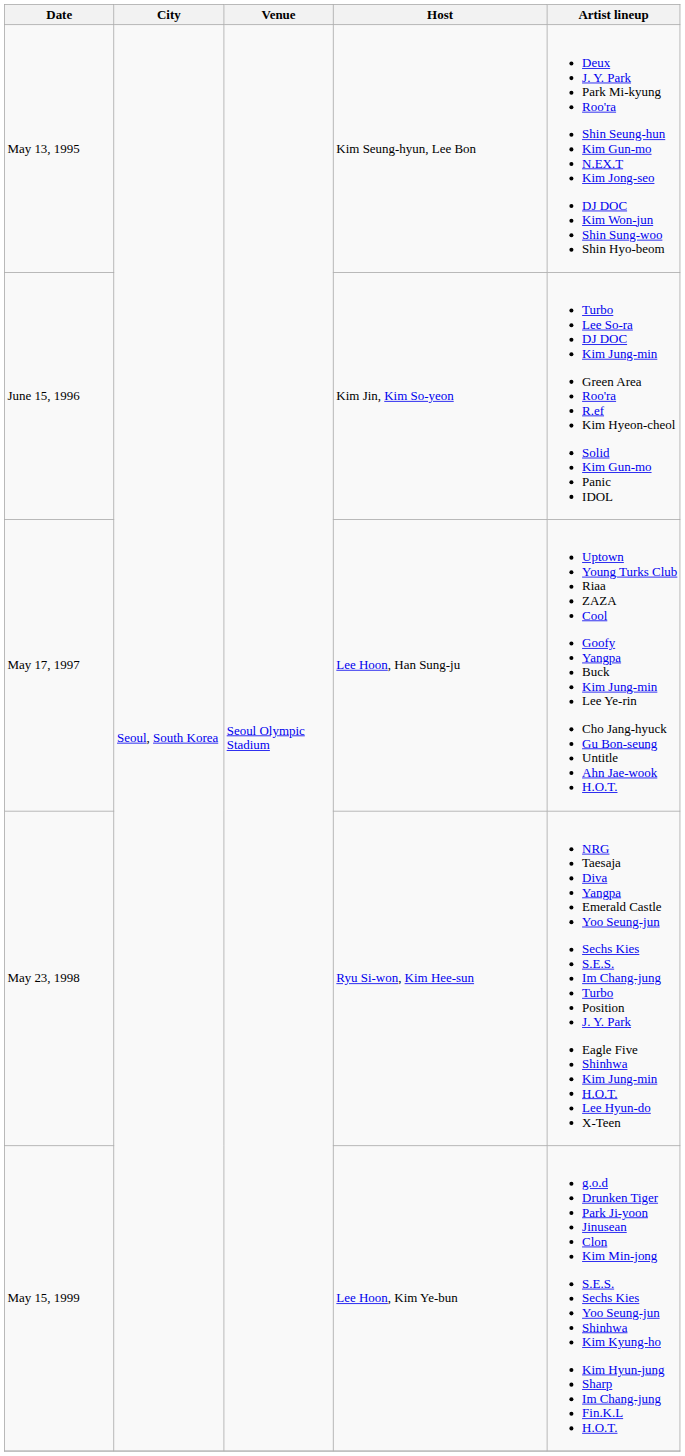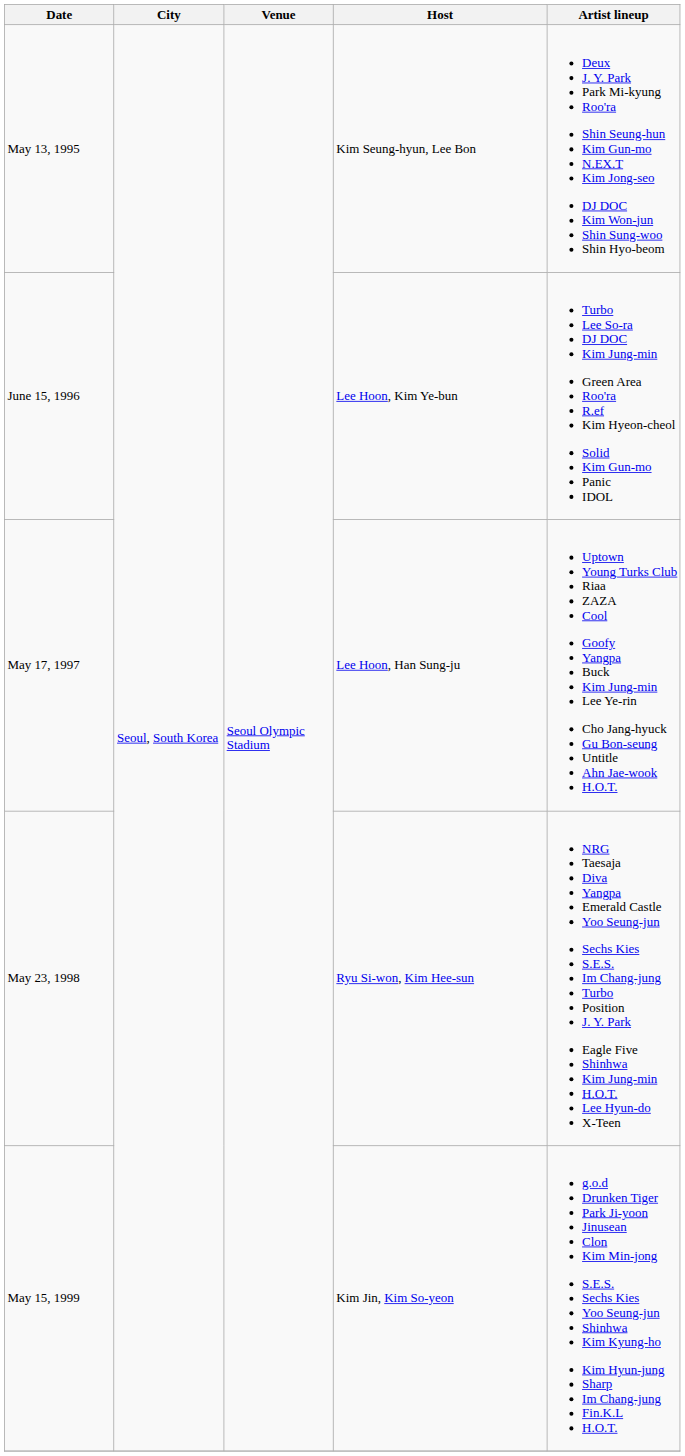(395, 396) Kim Jin, Kim So-yeon -> (397, 396) Lee Hoon, Kim Ye-bun
(397, 1298) Lee Hoon, Kim Ye-bun -> (395, 1298) Kim Jin, Kim So-yeon
